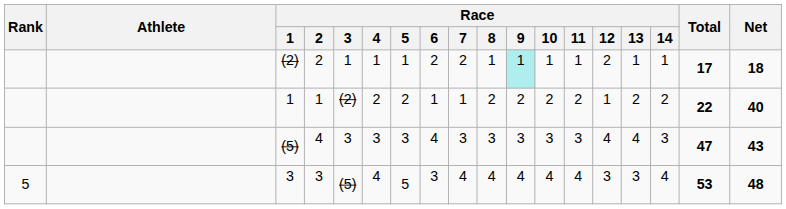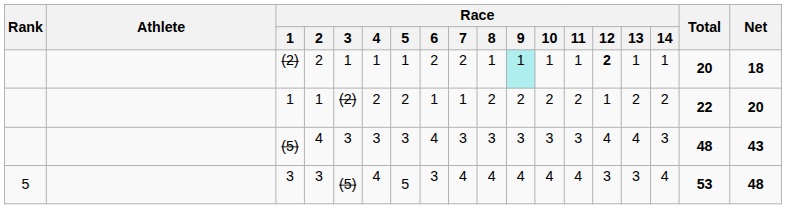(607, 68) normal -> (607, 68) bold
(705, 68) 17 -> (705, 68) 20
(756, 107) 40 -> (756, 107) 20
(705, 146) 47 -> (705, 146) 48
